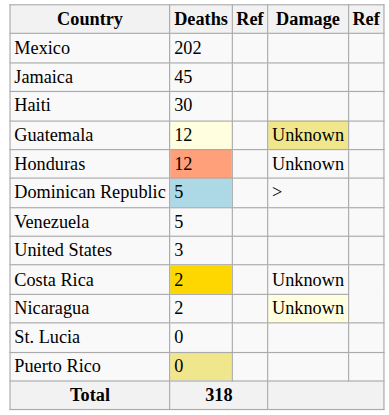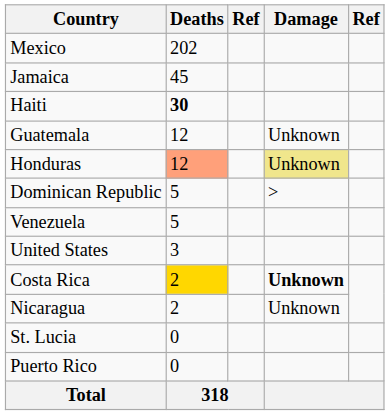(183, 105) normal -> (179, 105) bold
(183, 134) lightyellow background -> (179, 134) no background
(308, 134) khaki background -> (304, 134) no background
(308, 163) no background -> (304, 163) khaki background
(179, 192) lightblue background -> (175, 192) no background
(308, 279) normal -> (306, 279) bold
(308, 308) lightyellow background -> (304, 308) no background
(179, 366) khaki background -> (175, 366) no background
